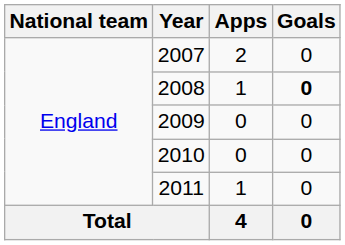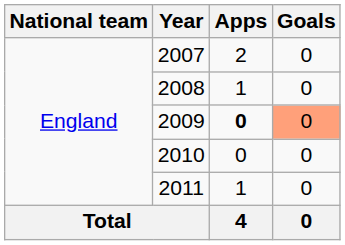(306, 88) bold -> (306, 88) normal
(241, 121) normal -> (241, 121) bold
(306, 121) no background -> (306, 121) lightsalmon background
